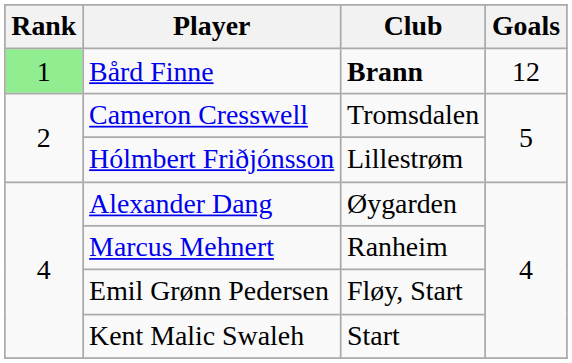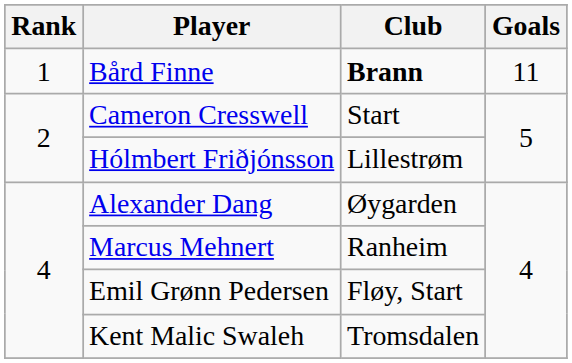(44, 70) lightgreen background -> (44, 70) no background
(526, 70) 12 -> (526, 70) 11
(413, 114) Tromsdalen -> (373, 114) Start
(373, 335) Start -> (413, 335) Tromsdalen
